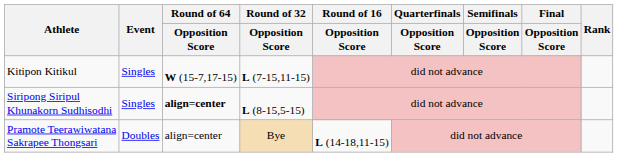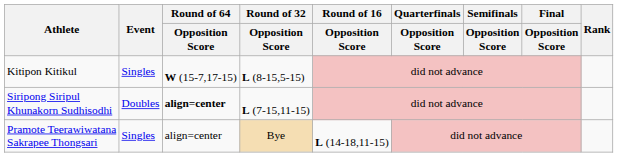(276, 78) L (7-15,11-15) -> (273, 78) L (8-15,5-15)
(138, 104) Singles -> (140, 104) Doubles
(273, 110) L (8-15,5-15) -> (276, 110) L (7-15,11-15)
(140, 136) Doubles -> (138, 136) Singles
